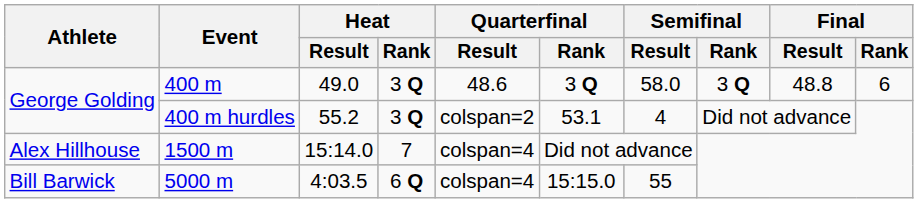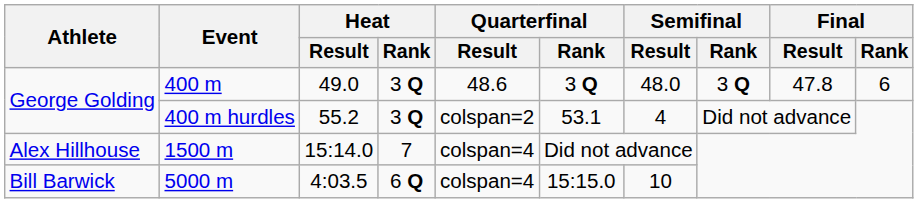(660, 85) 58.0 -> (660, 85) 48.0
(813, 85) 48.8 -> (813, 85) 47.8
(660, 182) 55 -> (660, 182) 10
